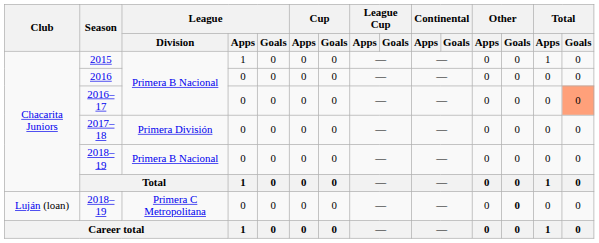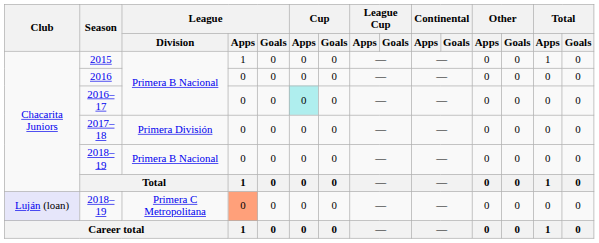(304, 100) no background -> (304, 100) paleturquoise background
(578, 100) lightsalmon background -> (578, 100) no background
(42, 206) no background -> (42, 206) lavender background
(243, 206) no background -> (243, 206) lightsalmon background
(517, 206) bold -> (517, 206) normal
